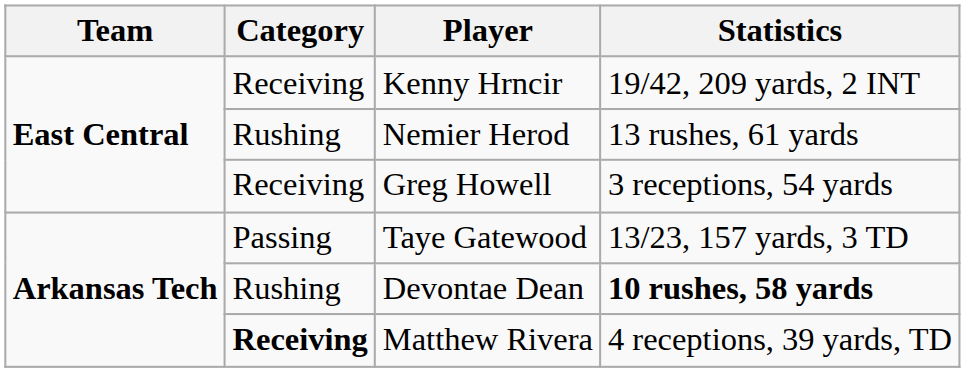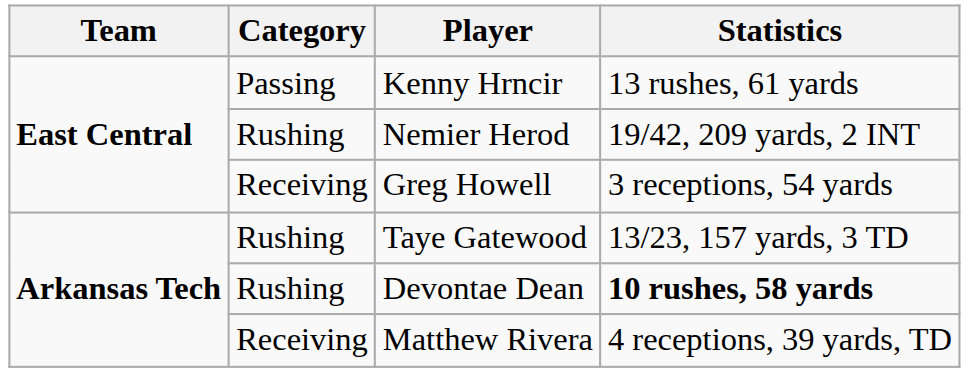(298, 82) Receiving -> (286, 82) Passing
(764, 82) 19/42, 209 yards, 2 INT -> (733, 82) 13 rushes, 61 yards
(733, 133) 13 rushes, 61 yards -> (764, 133) 19/42, 209 yards, 2 INT
(282, 236) Passing -> (290, 236) Rushing
(300, 339) bold -> (302, 339) normal
